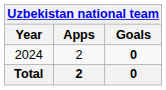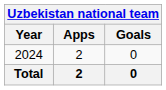(133, 54) bold -> (133, 54) normal
